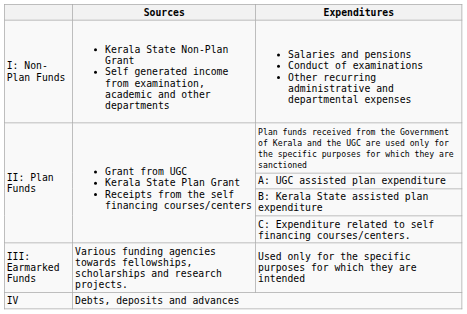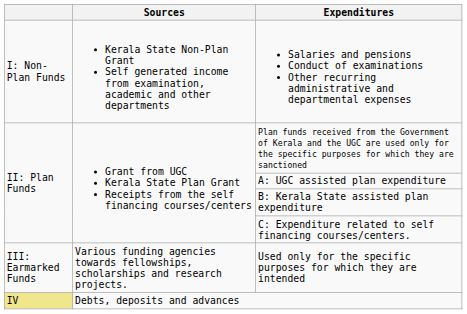(13, 301) no background -> (13, 301) khaki background
